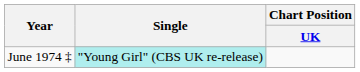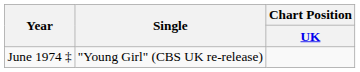(170, 57) paleturquoise background -> (170, 57) no background
